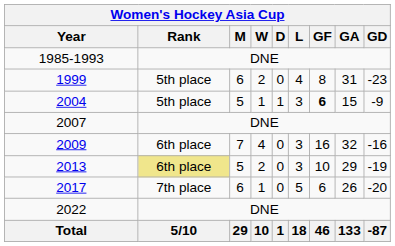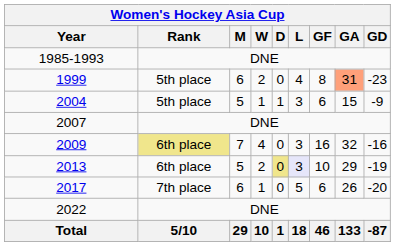(349, 79) no background -> (349, 79) lightsalmon background
(322, 101) bold -> (322, 101) normal
(184, 144) no background -> (184, 144) khaki background
(184, 166) khaki background -> (184, 166) no background
(280, 166) no background -> (280, 166) khaki background
(299, 166) no background -> (299, 166) lavender background
